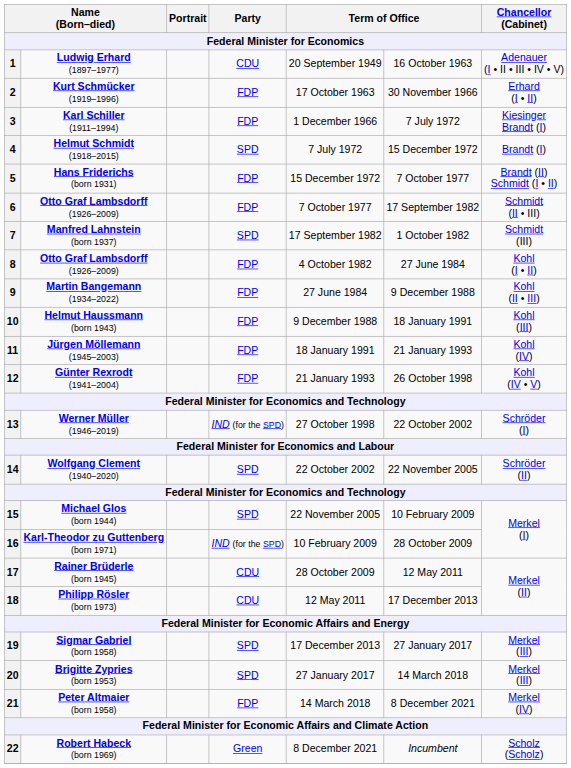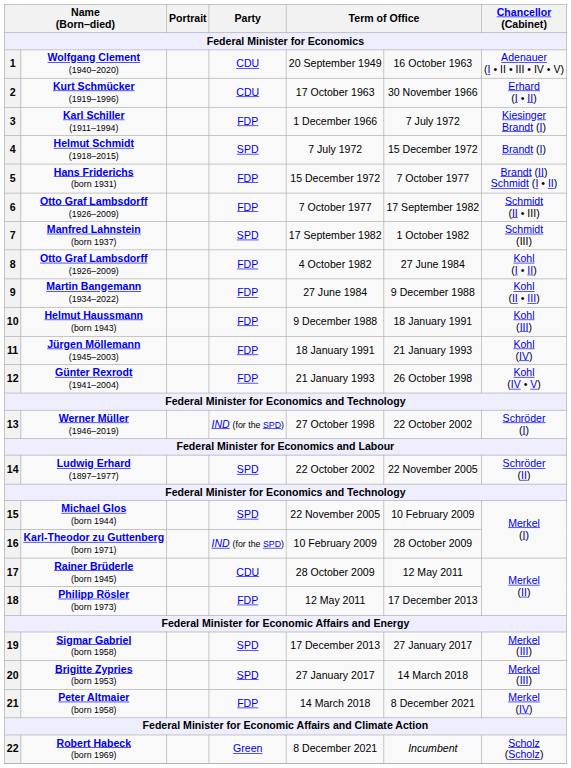(94, 64) Ludwig Erhard (1897–1977) -> (94, 64) Wolfgang Clement (1940–2020)
(248, 92) FDP -> (248, 92) CDU
(94, 469) Wolfgang Clement (1940–2020) -> (94, 469) Ludwig Erhard (1897–1977)
(248, 601) CDU -> (248, 601) FDP
